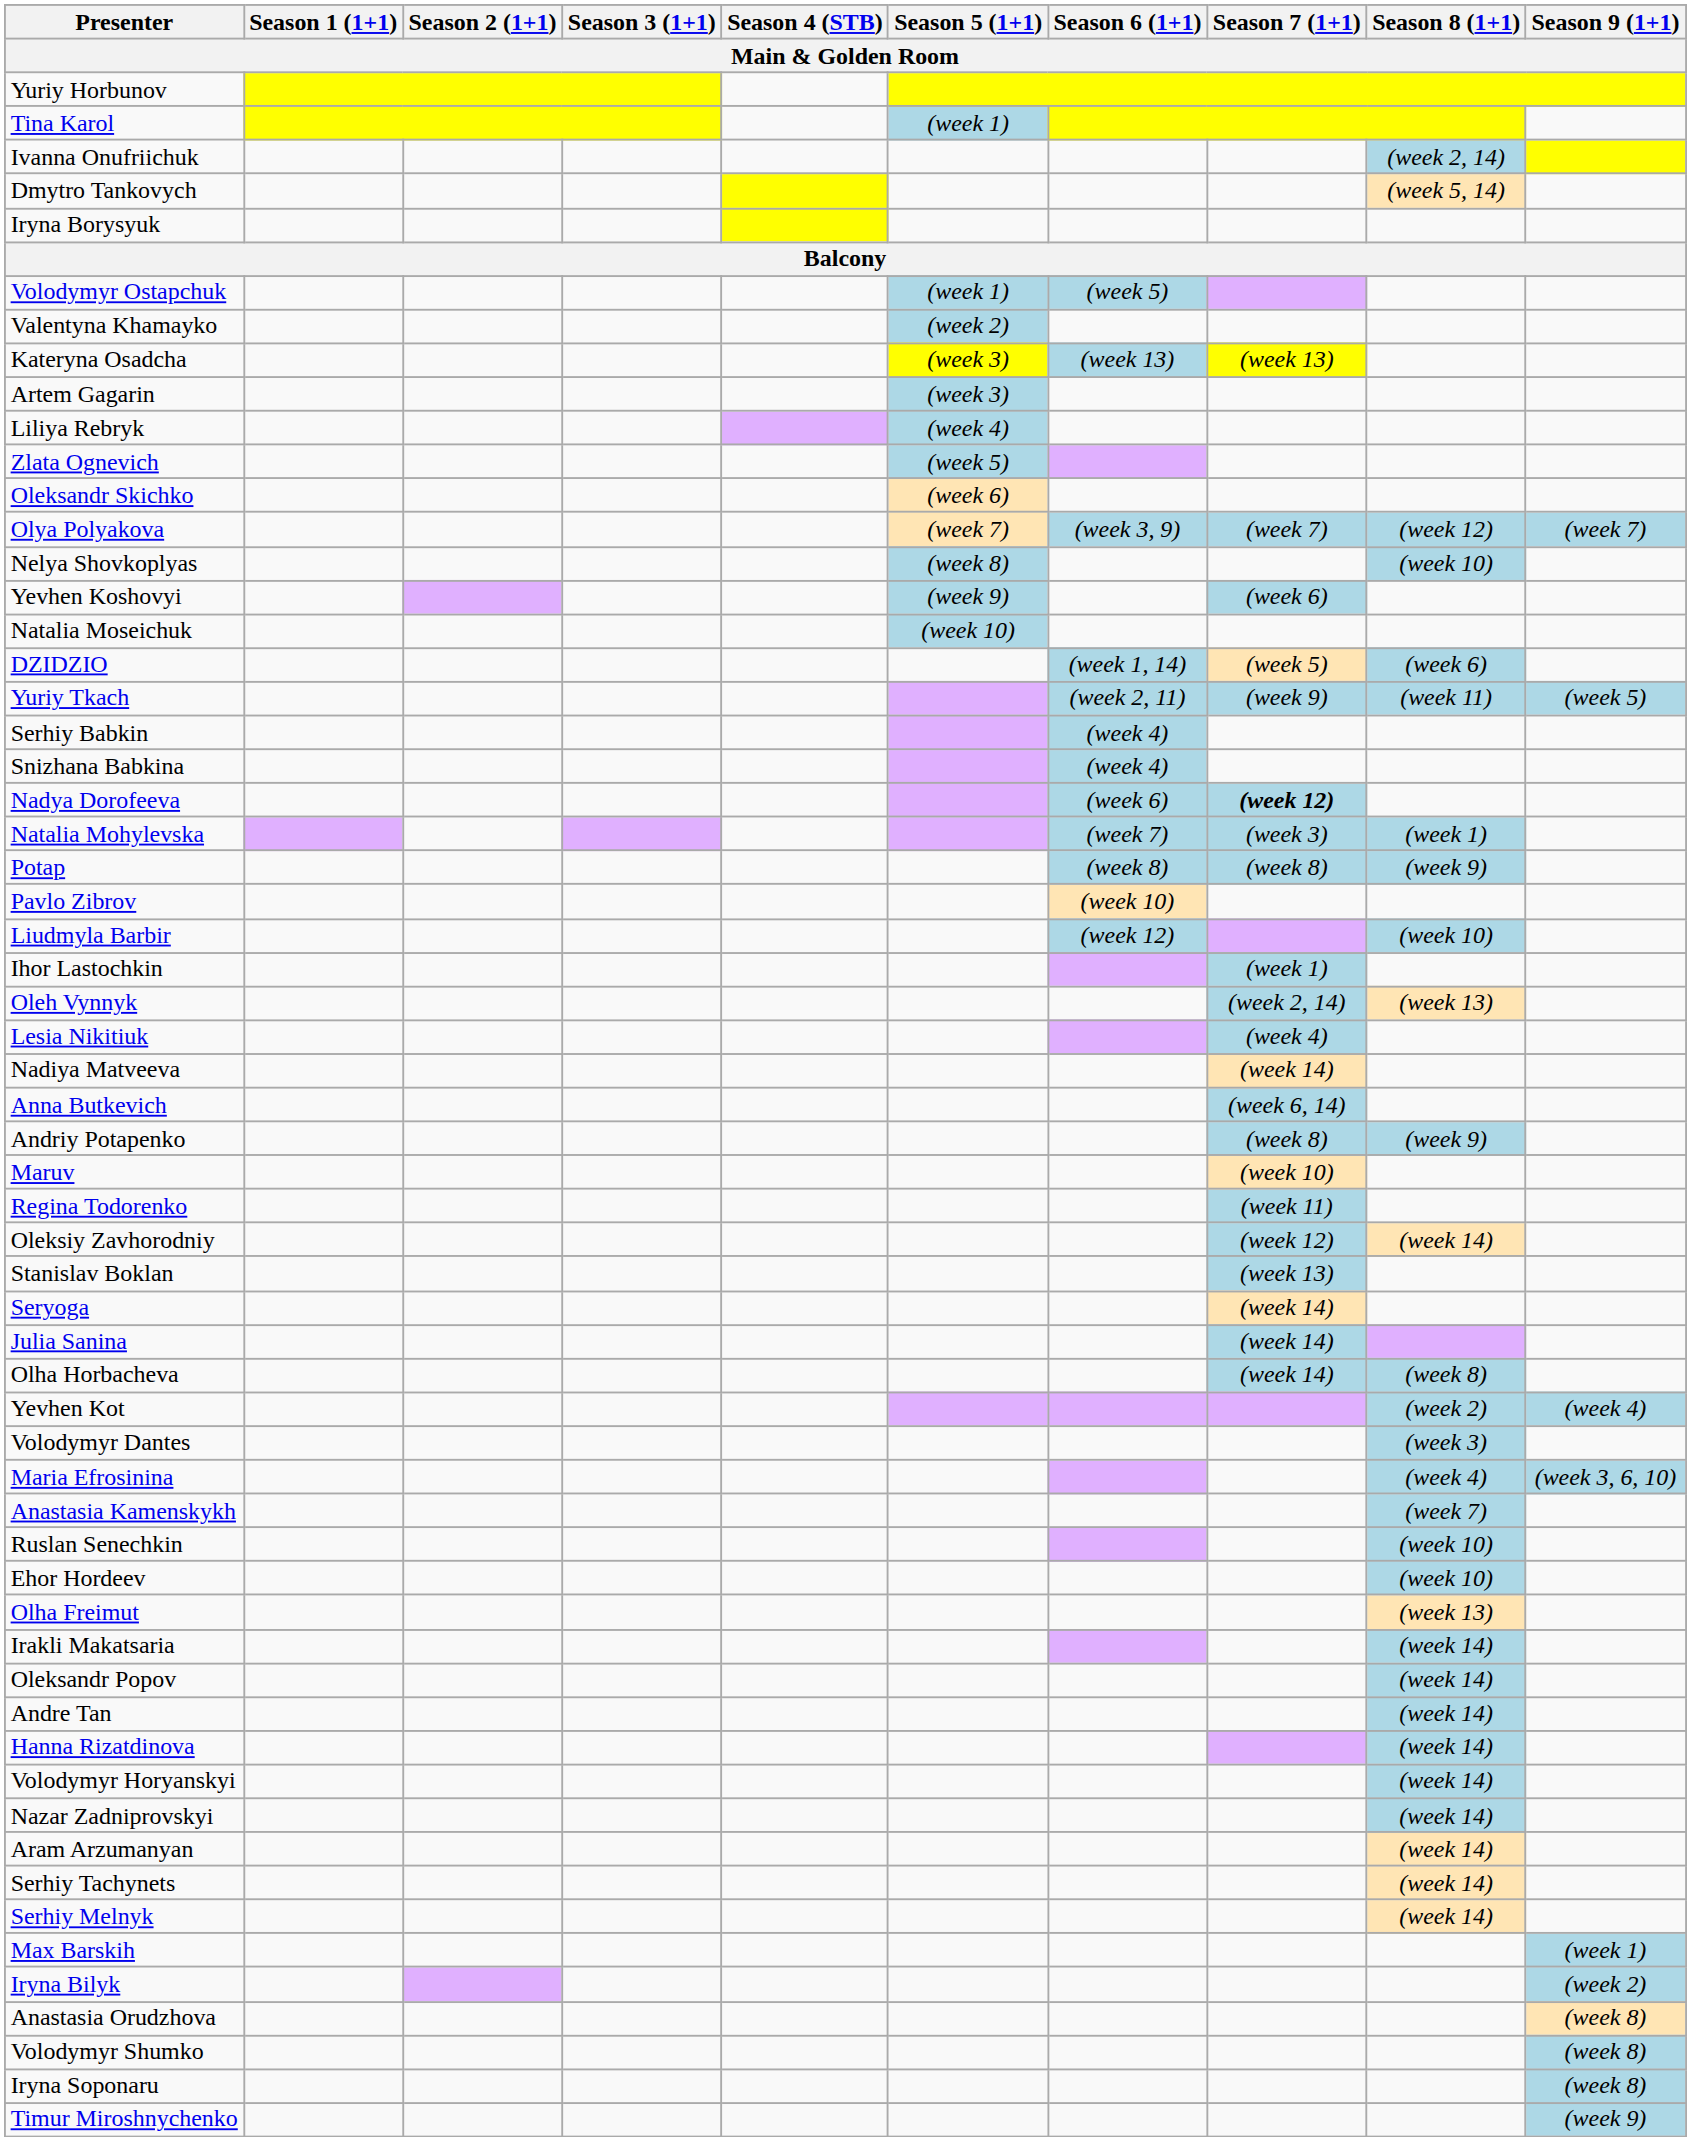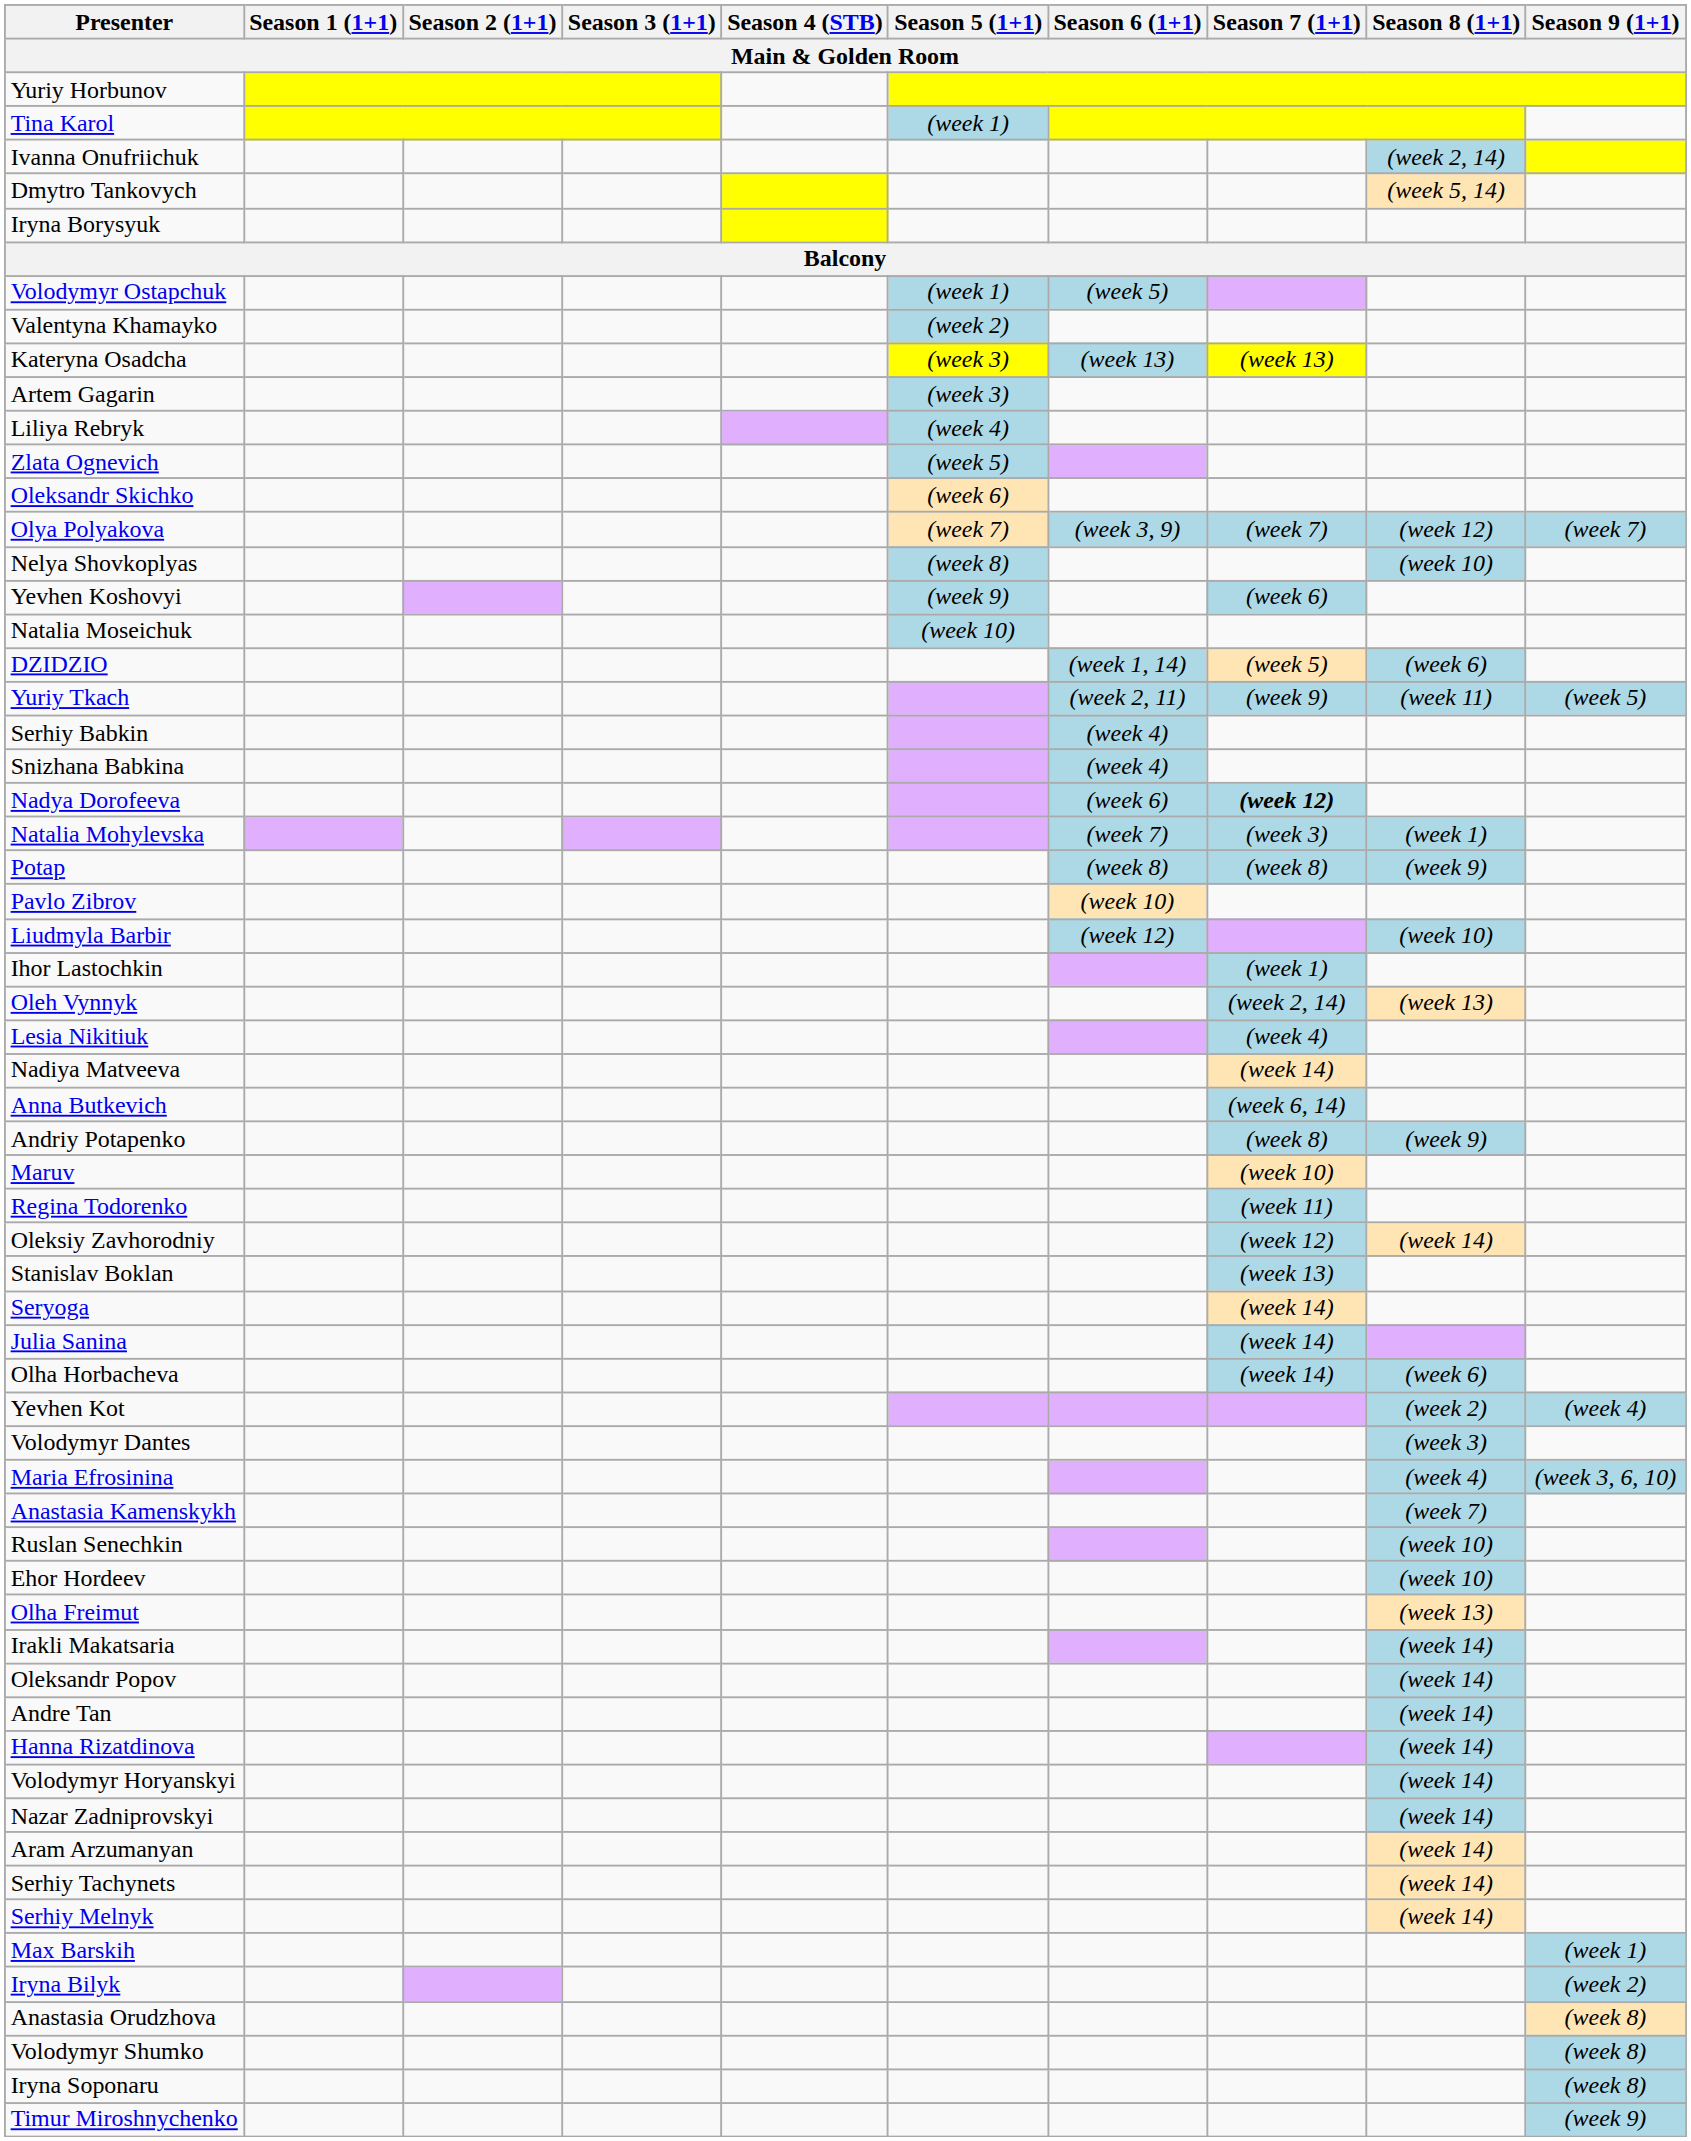(1446, 1375) (week 8) -> (1446, 1375) (week 6)
